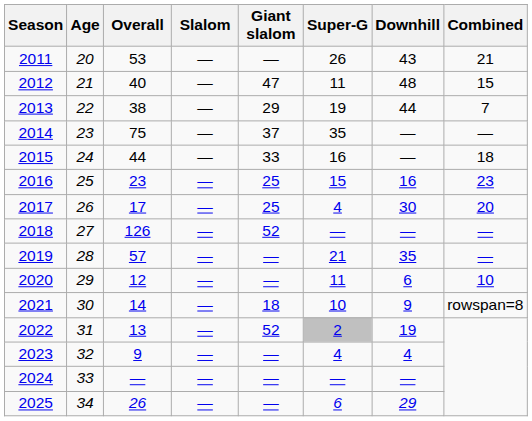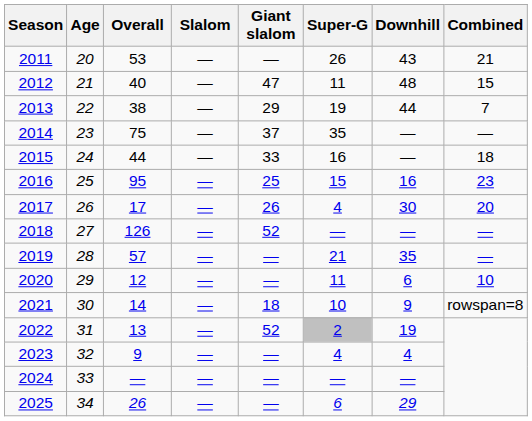(138, 181) 23 -> (138, 181) 95
(271, 206) 25 -> (271, 206) 26
